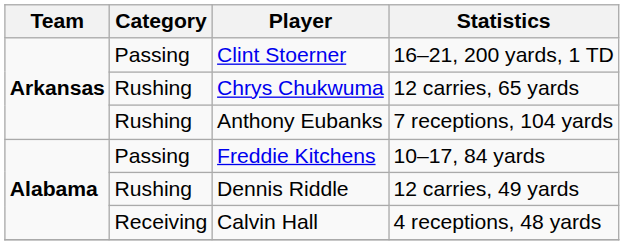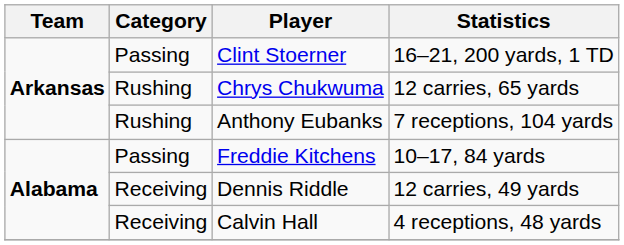(153, 188) Rushing -> (161, 188) Receiving
